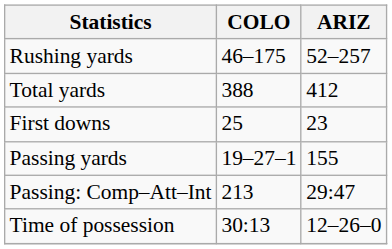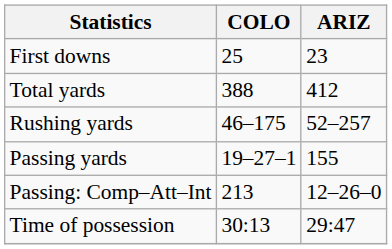rows swapped: (60, 123) <-> (71, 55)
(331, 191) 29:47 -> (344, 191) 12–26–0
(344, 225) 12–26–0 -> (331, 225) 29:47
